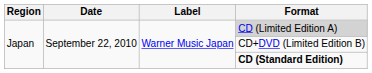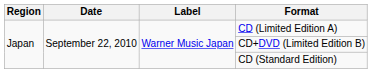(288, 28) lightgrey background -> (288, 28) no background
(291, 60) bold -> (287, 60) normal
